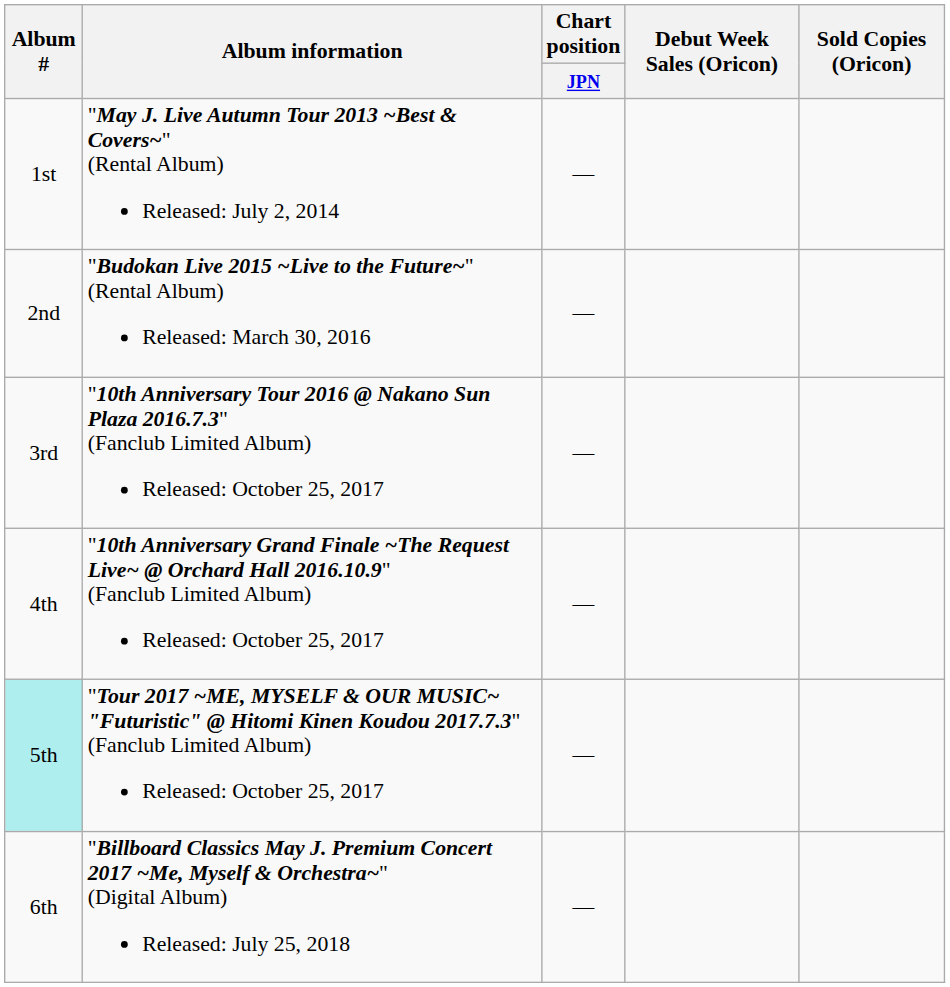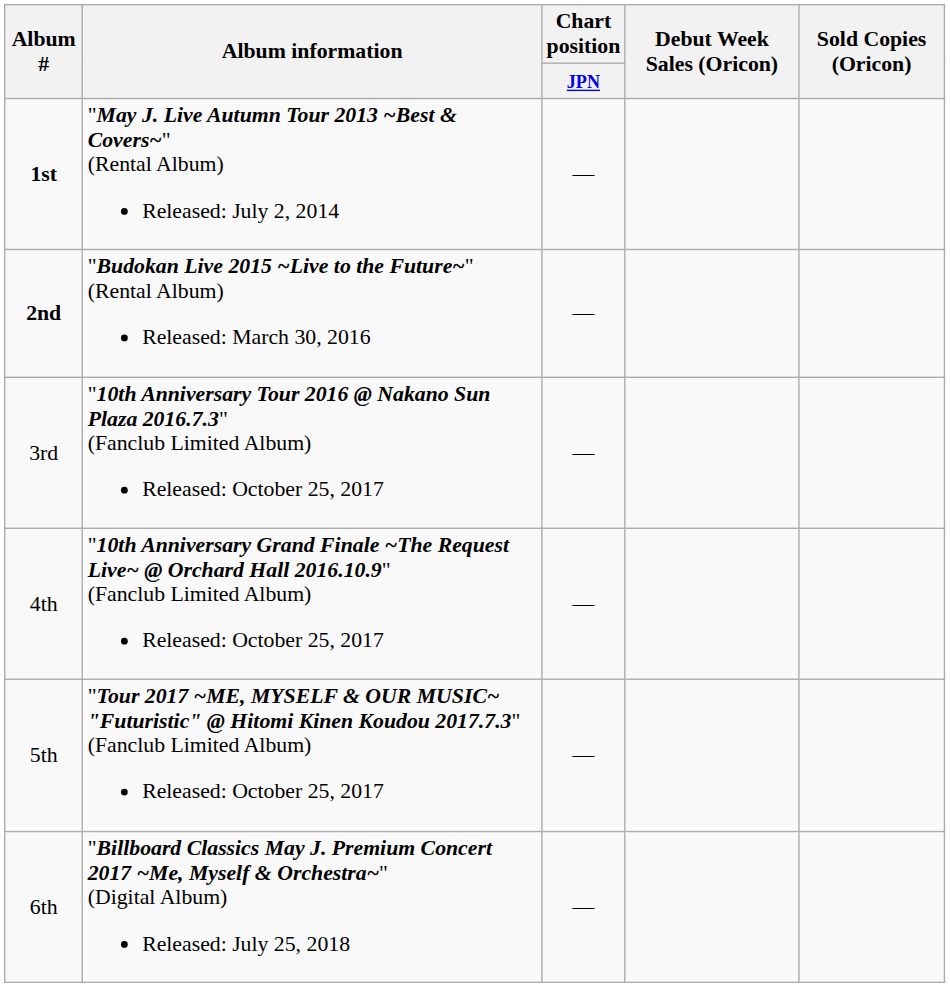(44, 173) normal -> (44, 173) bold
(44, 312) normal -> (44, 312) bold
(44, 755) paleturquoise background -> (44, 755) no background
